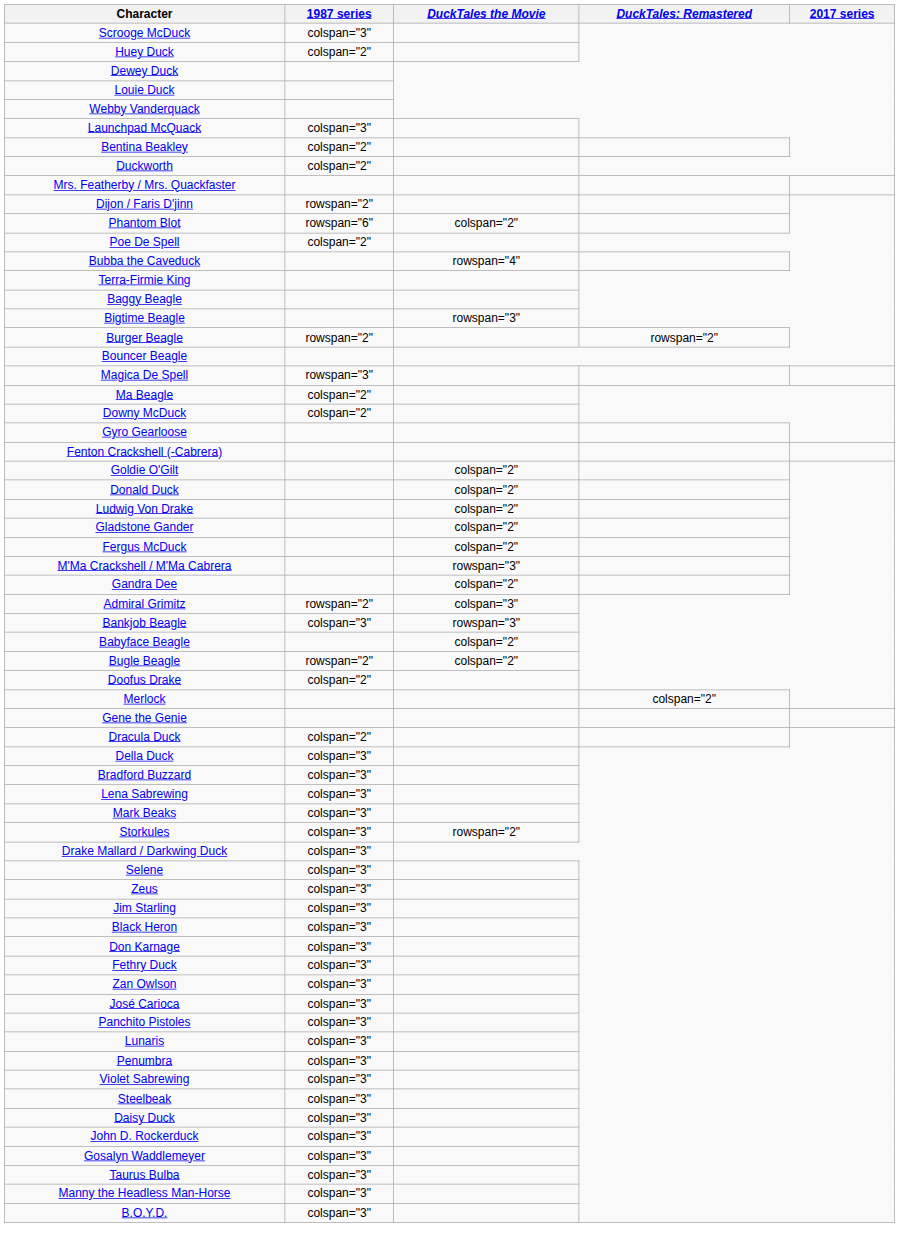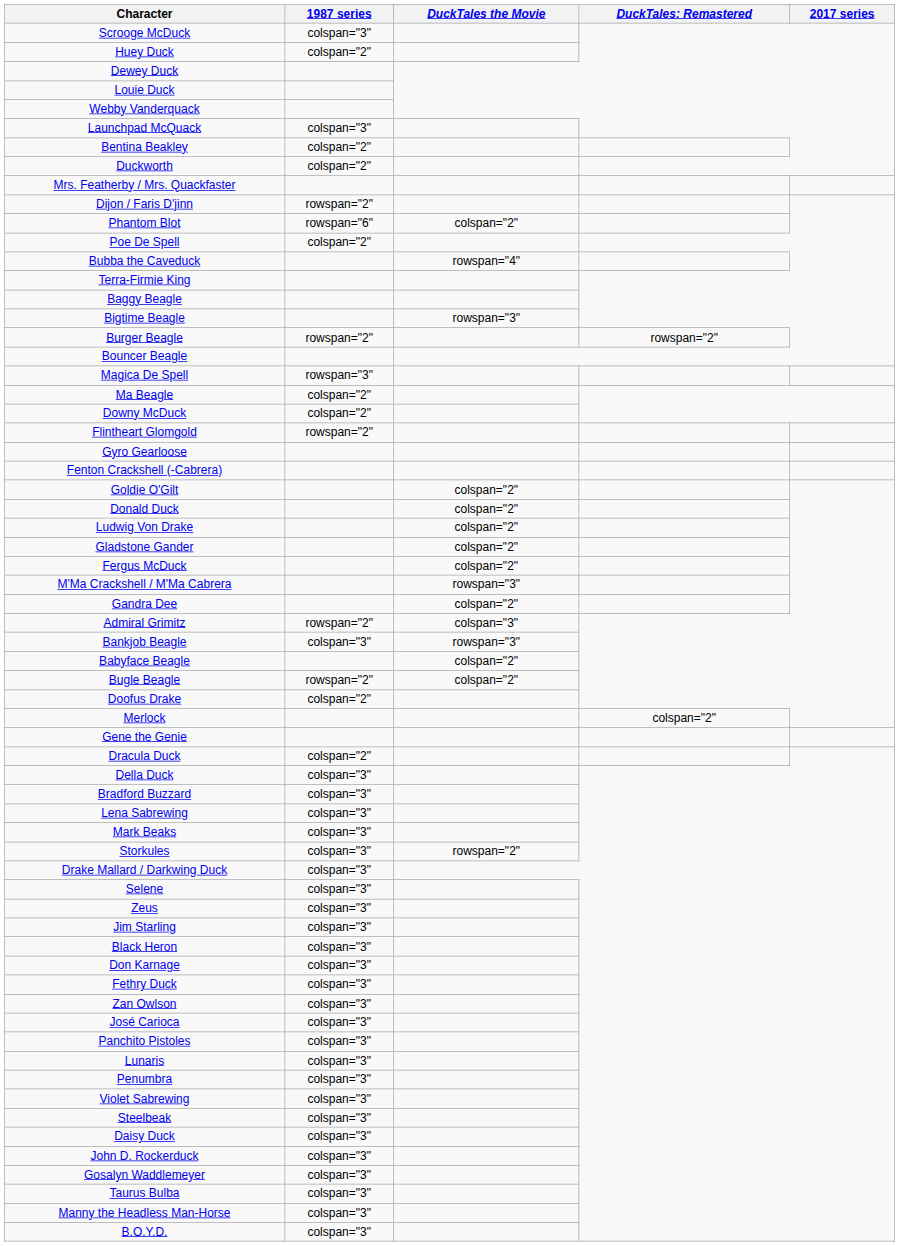+ row: (144, 432)
